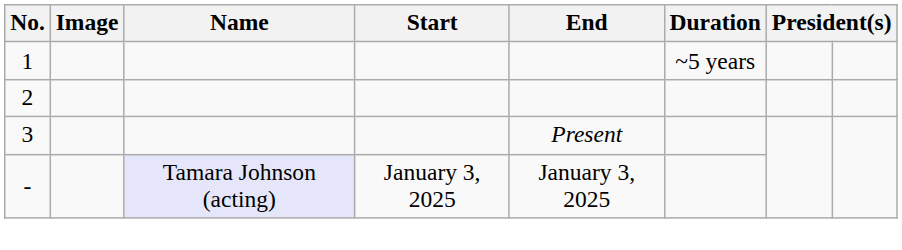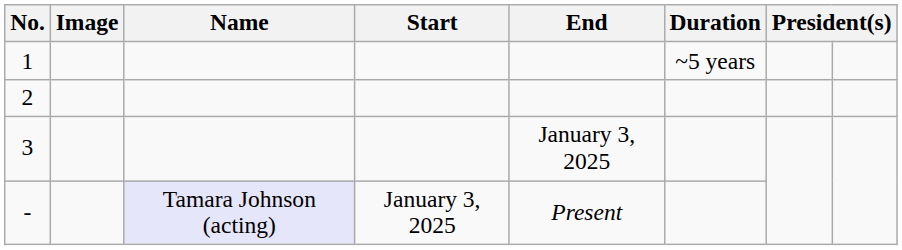(587, 135) Present -> (587, 148) January 3, 2025
(587, 185) January 3, 2025 -> (587, 212) Present
